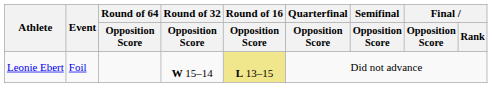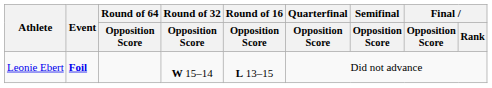(78, 67) normal -> (78, 67) bold
(254, 74) khaki background -> (254, 74) no background
